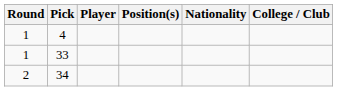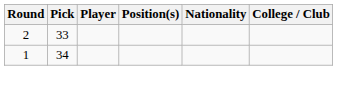- row: (62, 34)
(26, 55) 1 -> (26, 34) 2
(26, 75) 2 -> (26, 55) 1
